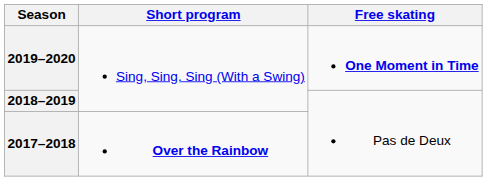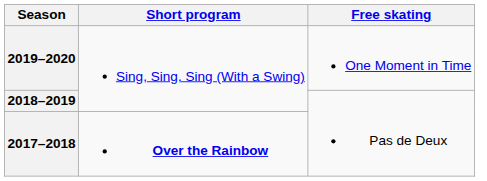(395, 66) bold -> (391, 66) normal
